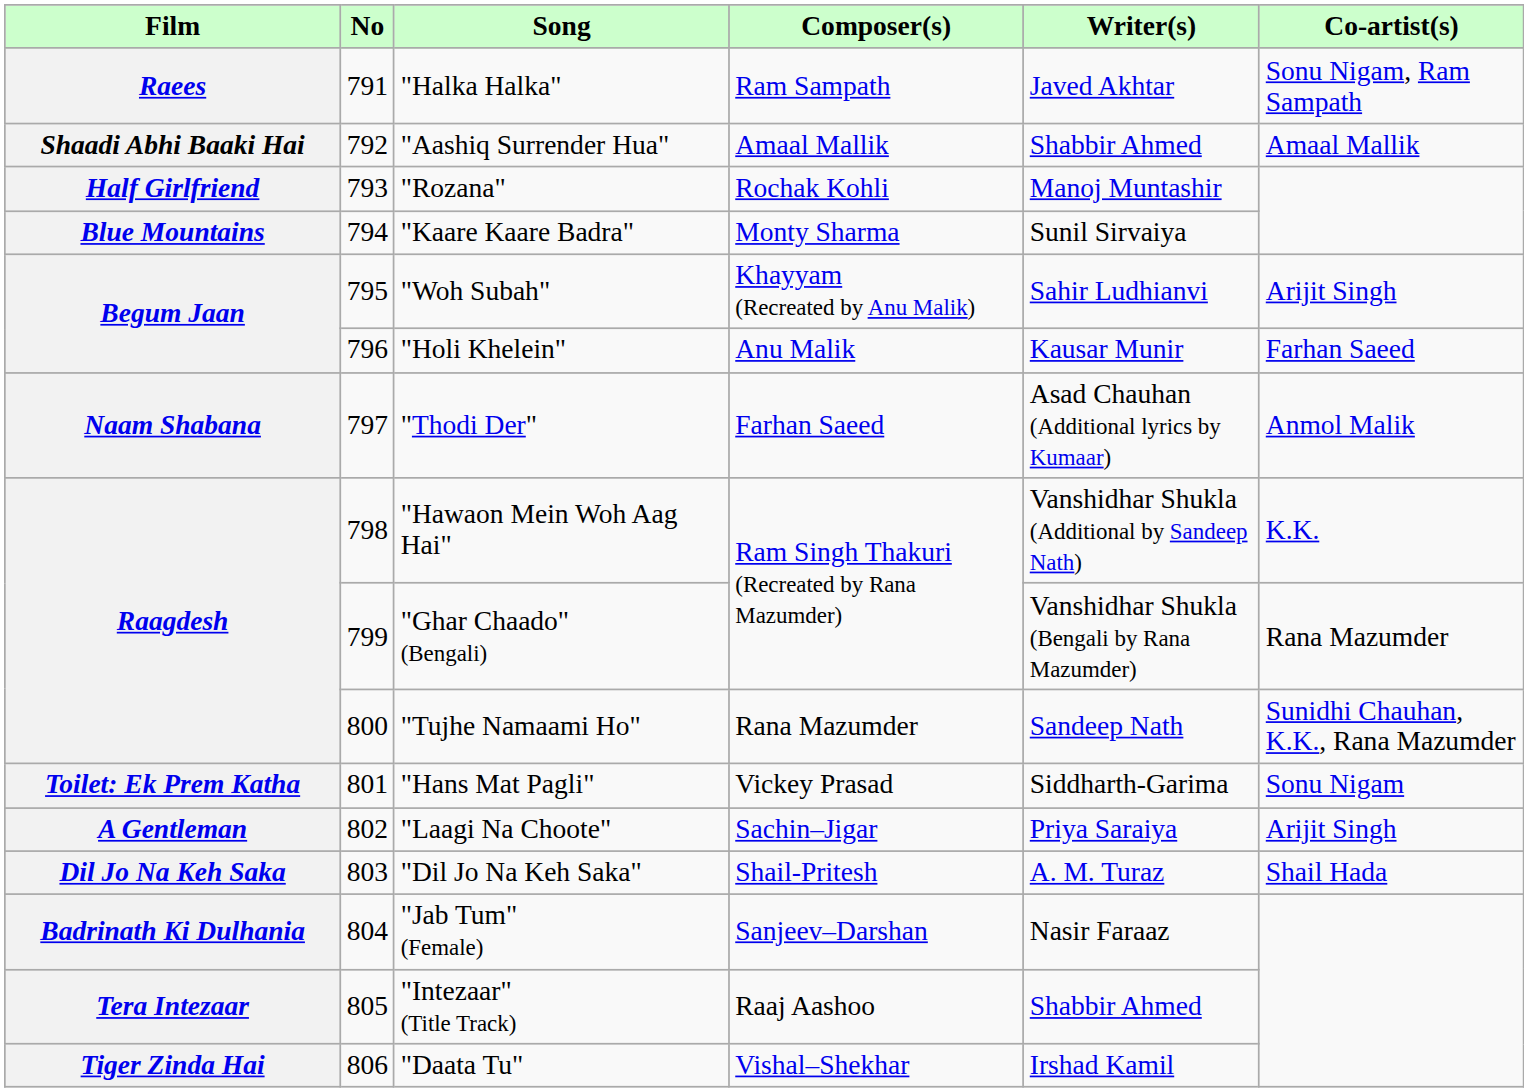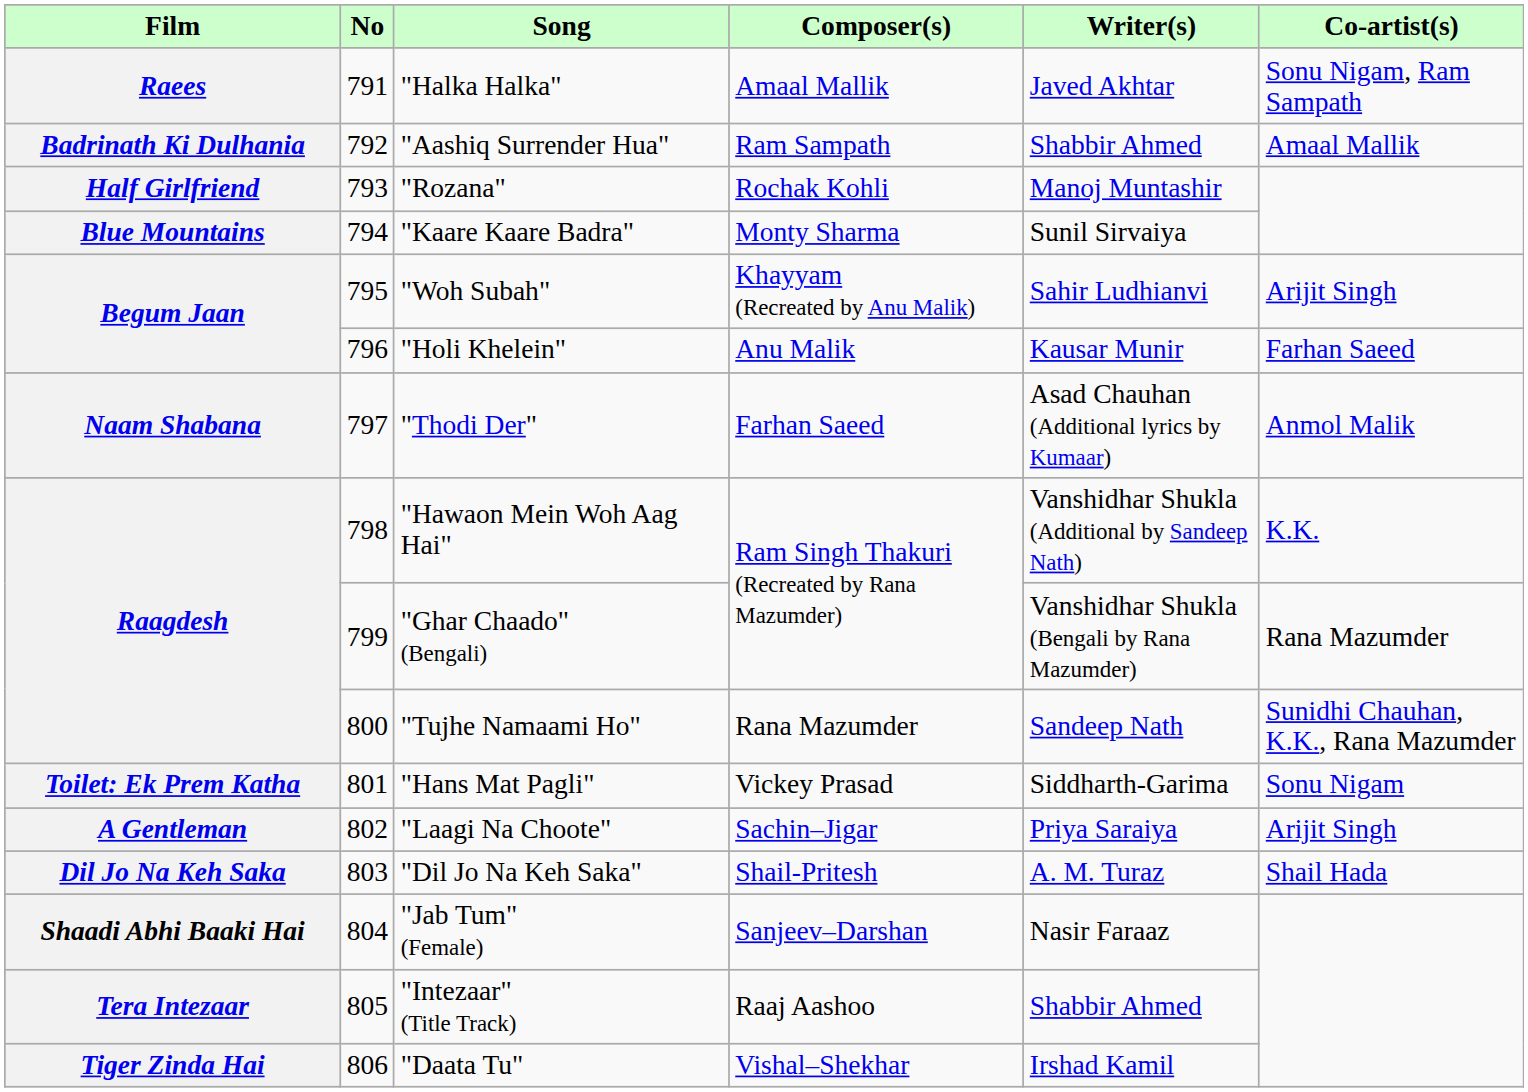(813, 85) Ram Sampath -> (812, 85) Amaal Mallik
(173, 144) Shaadi Abhi Baaki Hai -> (173, 144) Badrinath Ki Dulhania
(812, 144) Amaal Mallik -> (813, 144) Ram Sampath
(173, 931) Badrinath Ki Dulhania -> (173, 931) Shaadi Abhi Baaki Hai
